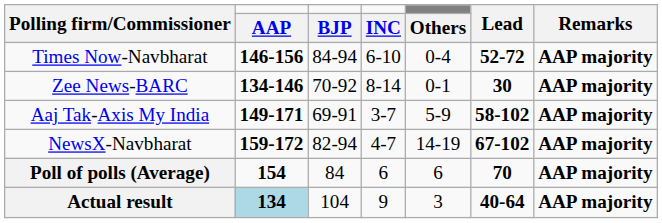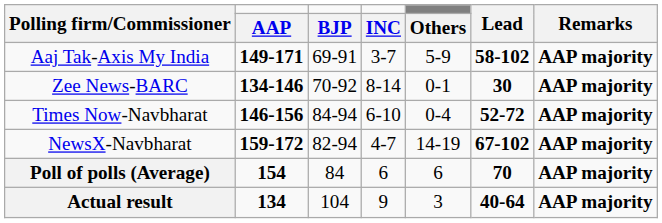rows swapped: (120, 115) <-> (120, 57)
(272, 202) lightblue background -> (272, 202) no background
